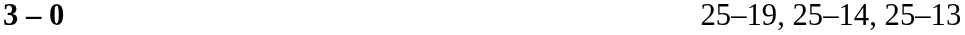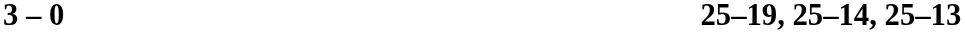(831, 14) normal -> (831, 14) bold
